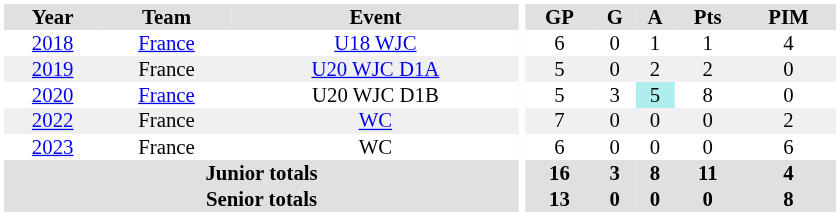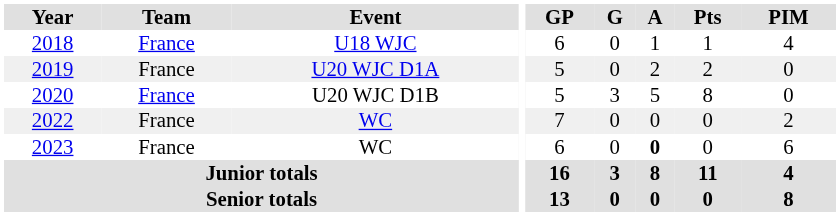(655, 94) paleturquoise background -> (655, 94) no background
(655, 146) normal -> (655, 146) bold
